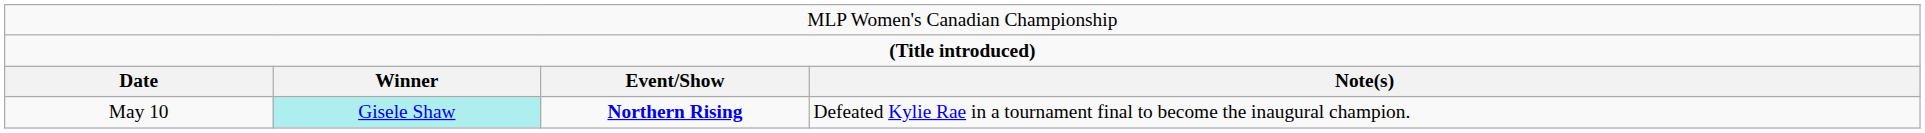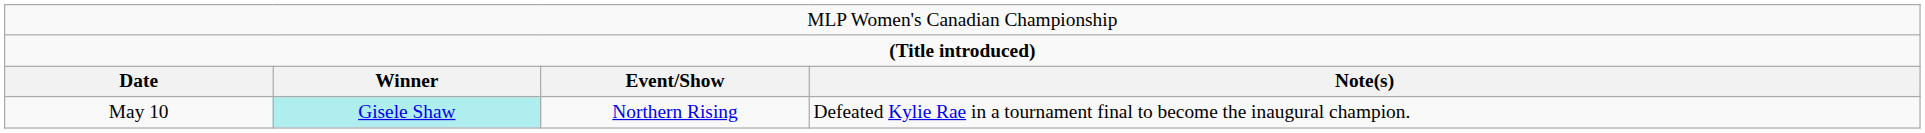(675, 111) bold -> (675, 111) normal
